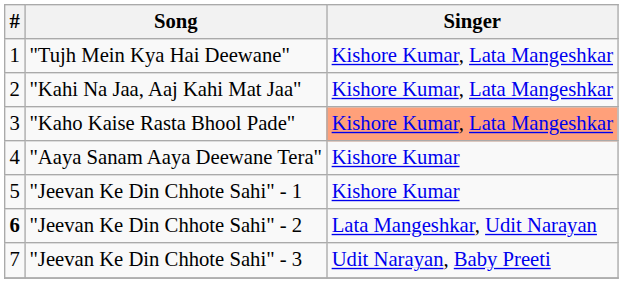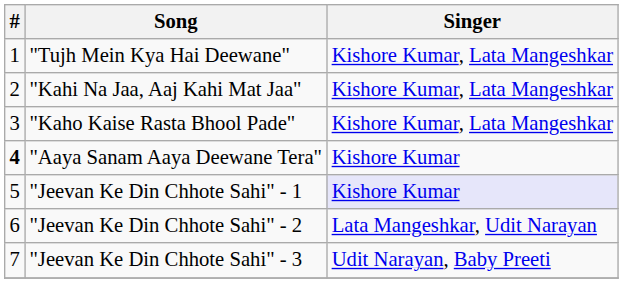(472, 123) lightsalmon background -> (472, 123) no background
(15, 158) normal -> (15, 158) bold
(396, 192) no background -> (396, 192) lavender background
(15, 226) bold -> (15, 226) normal
